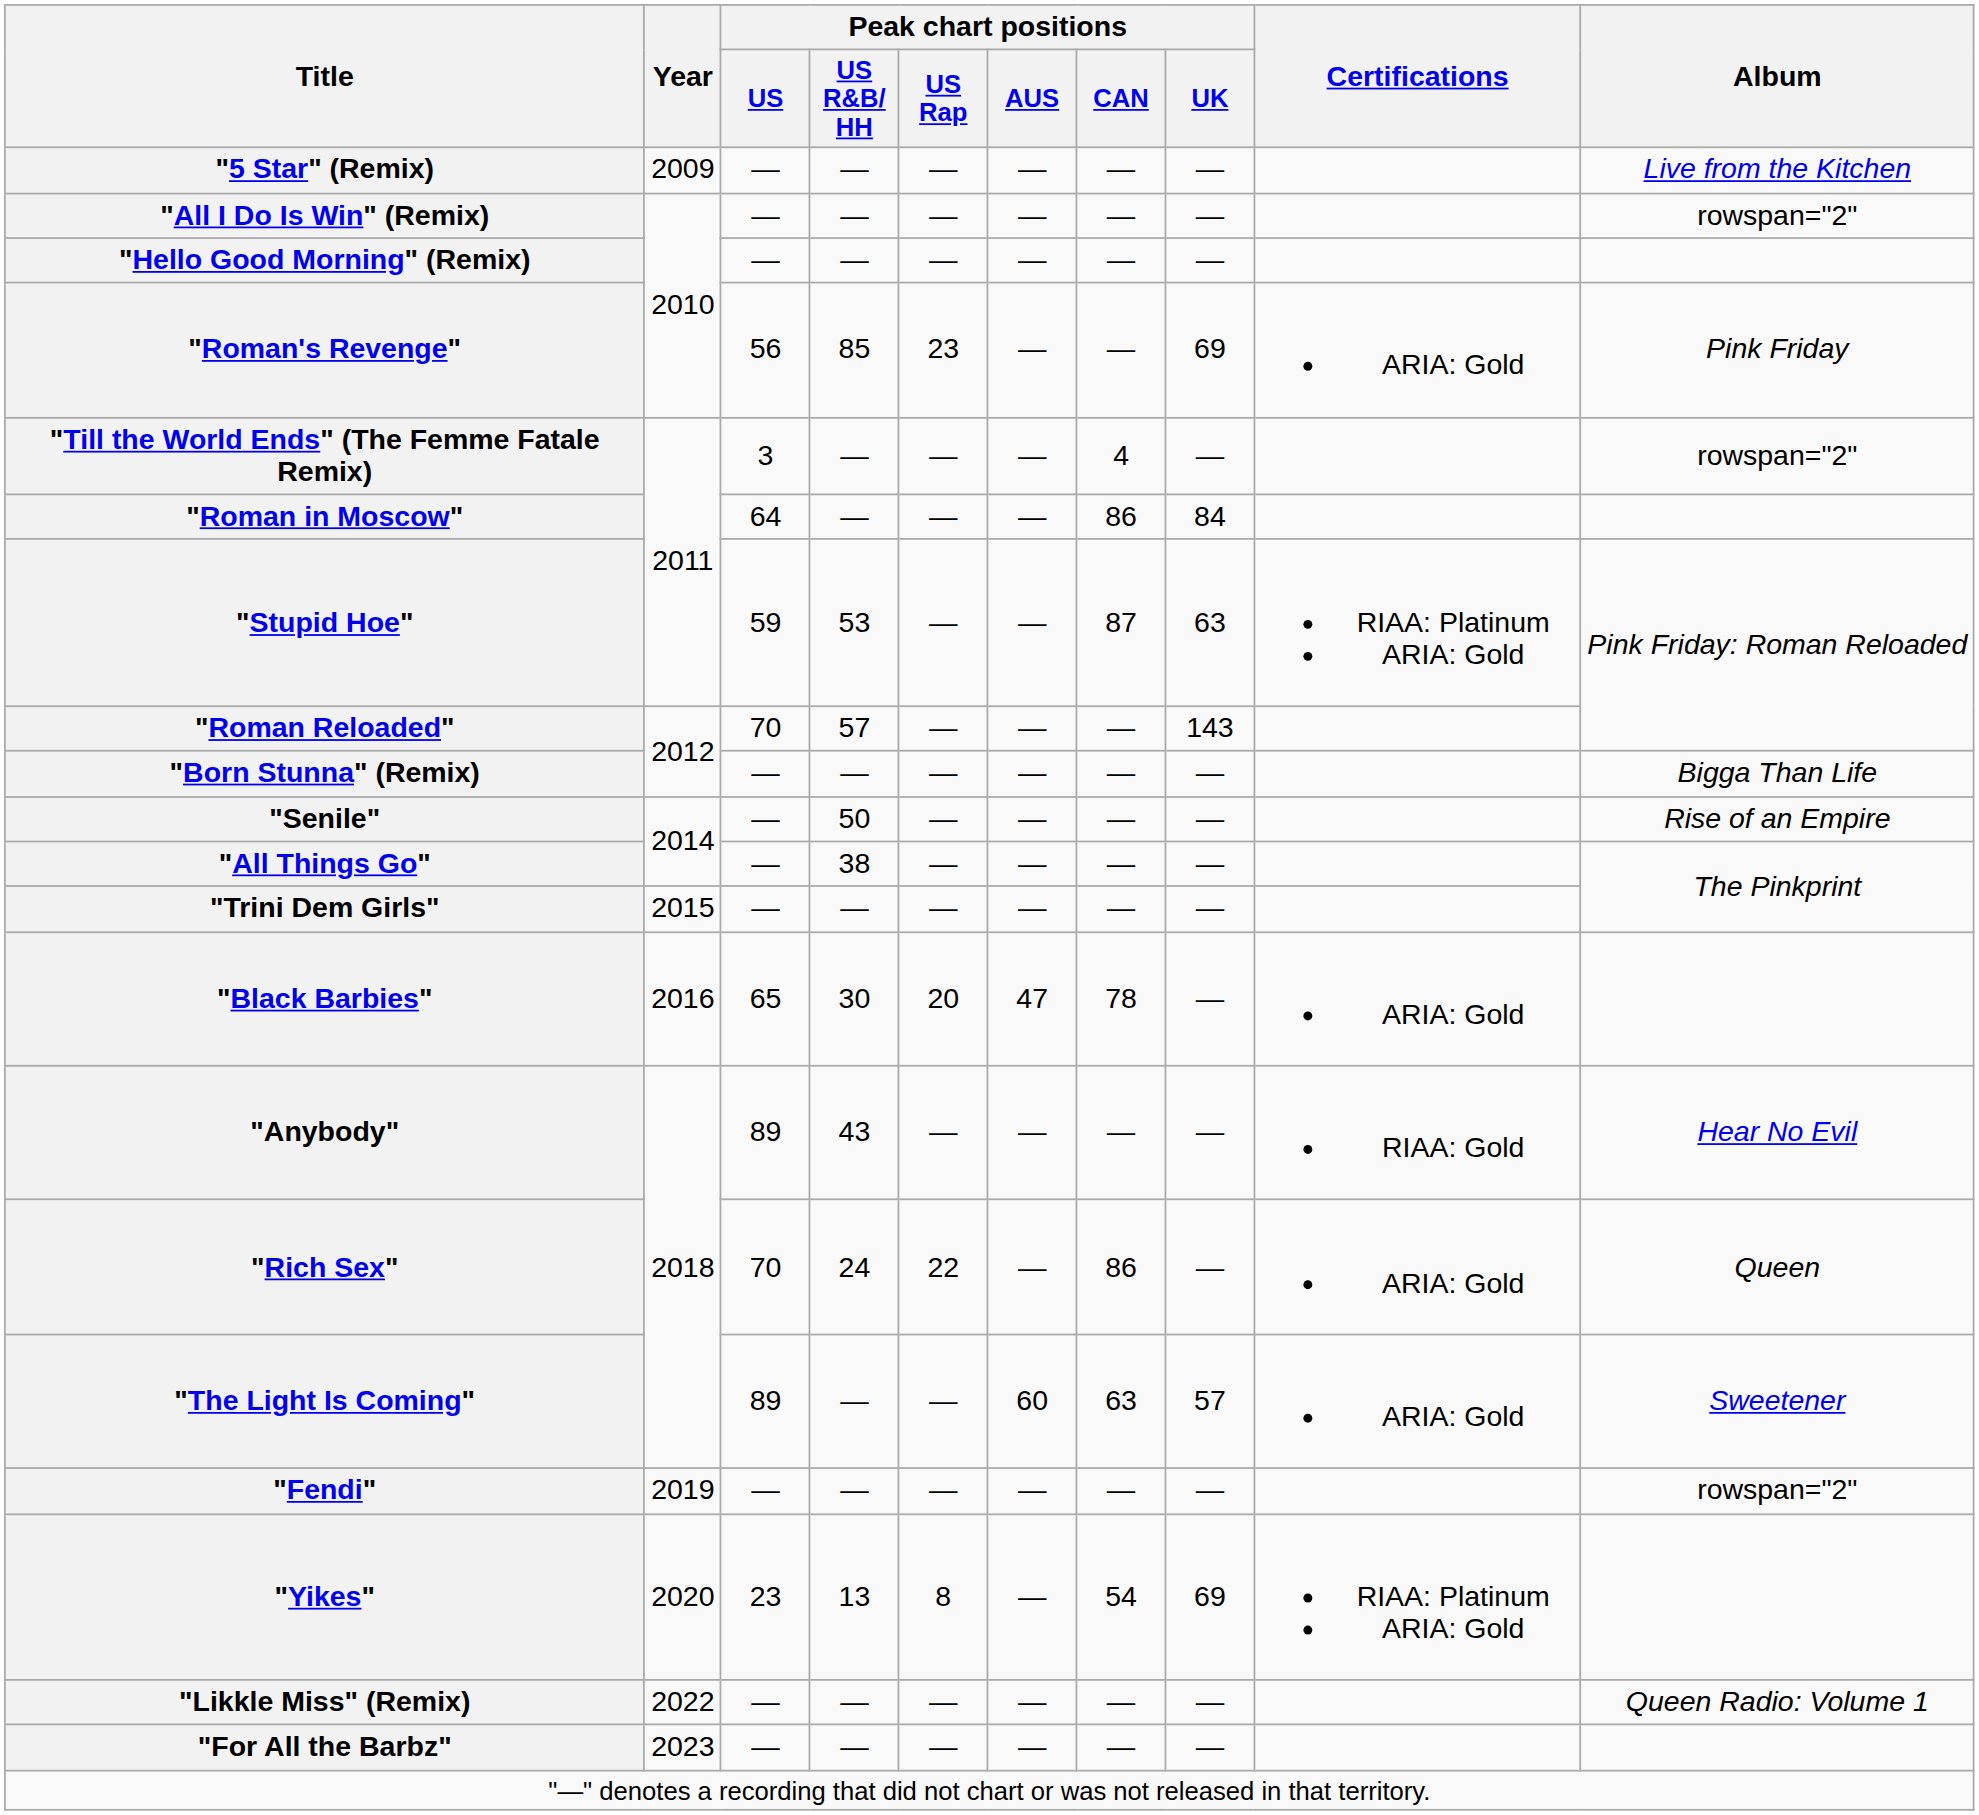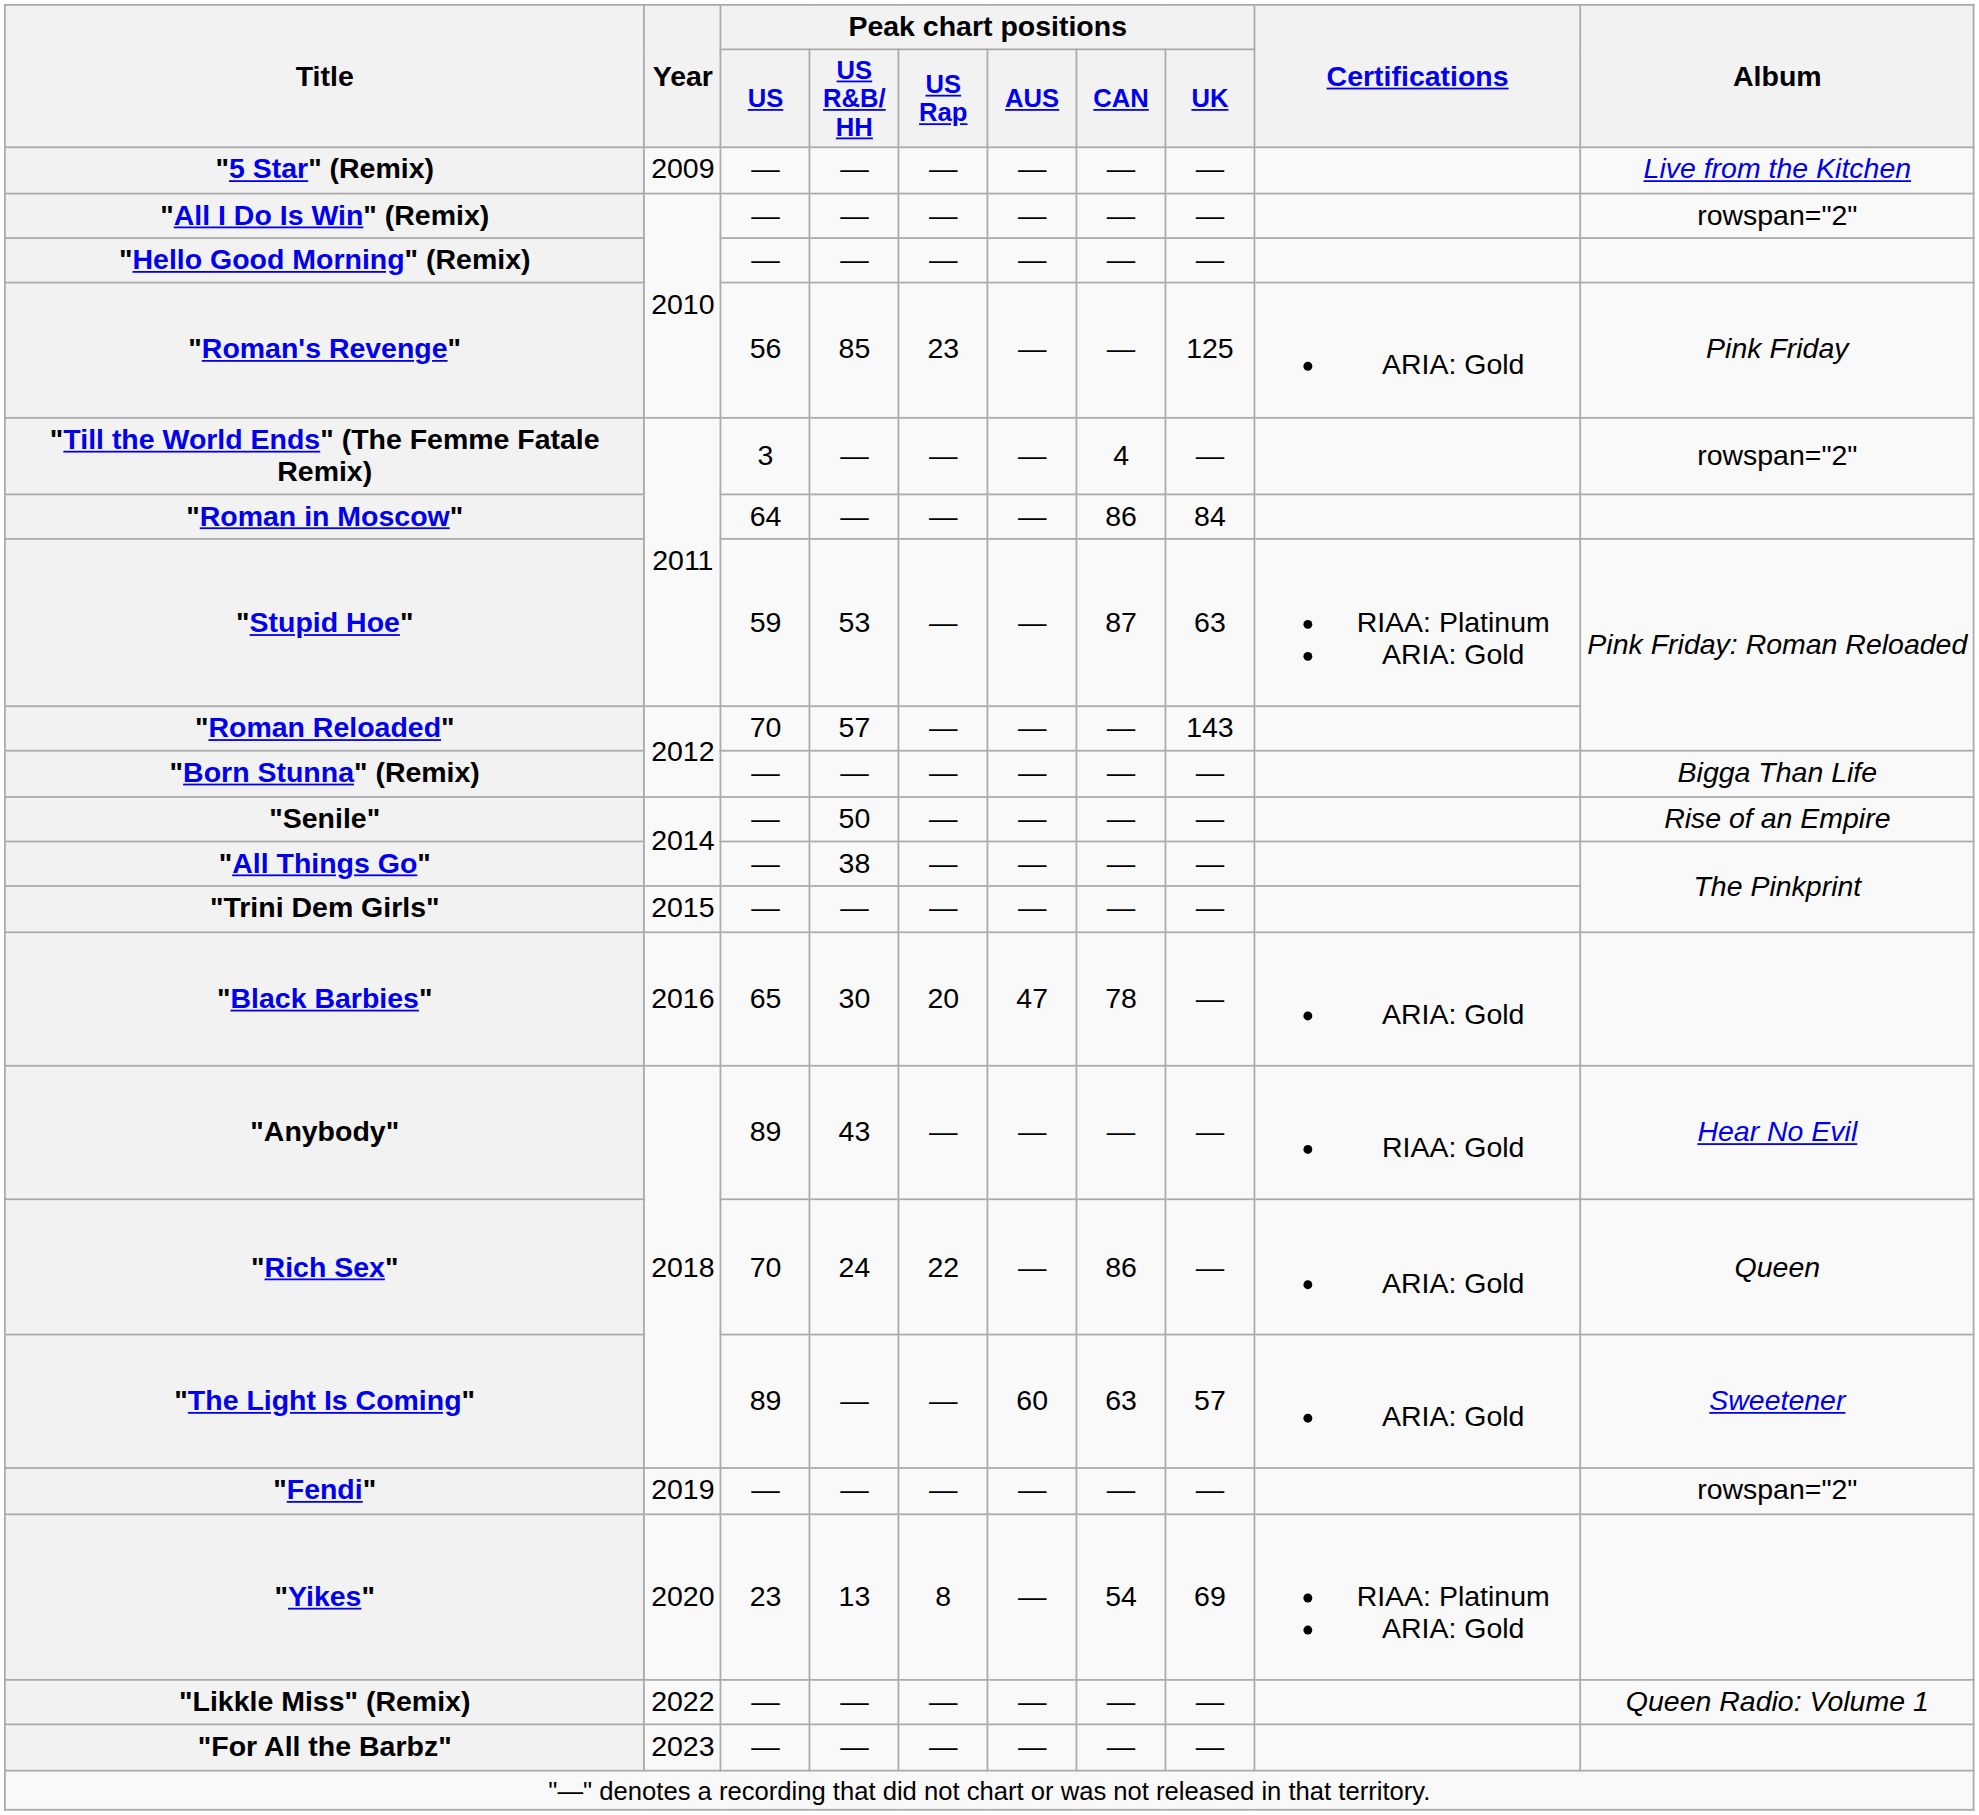(1210, 349) 69 -> (1210, 349) 125
